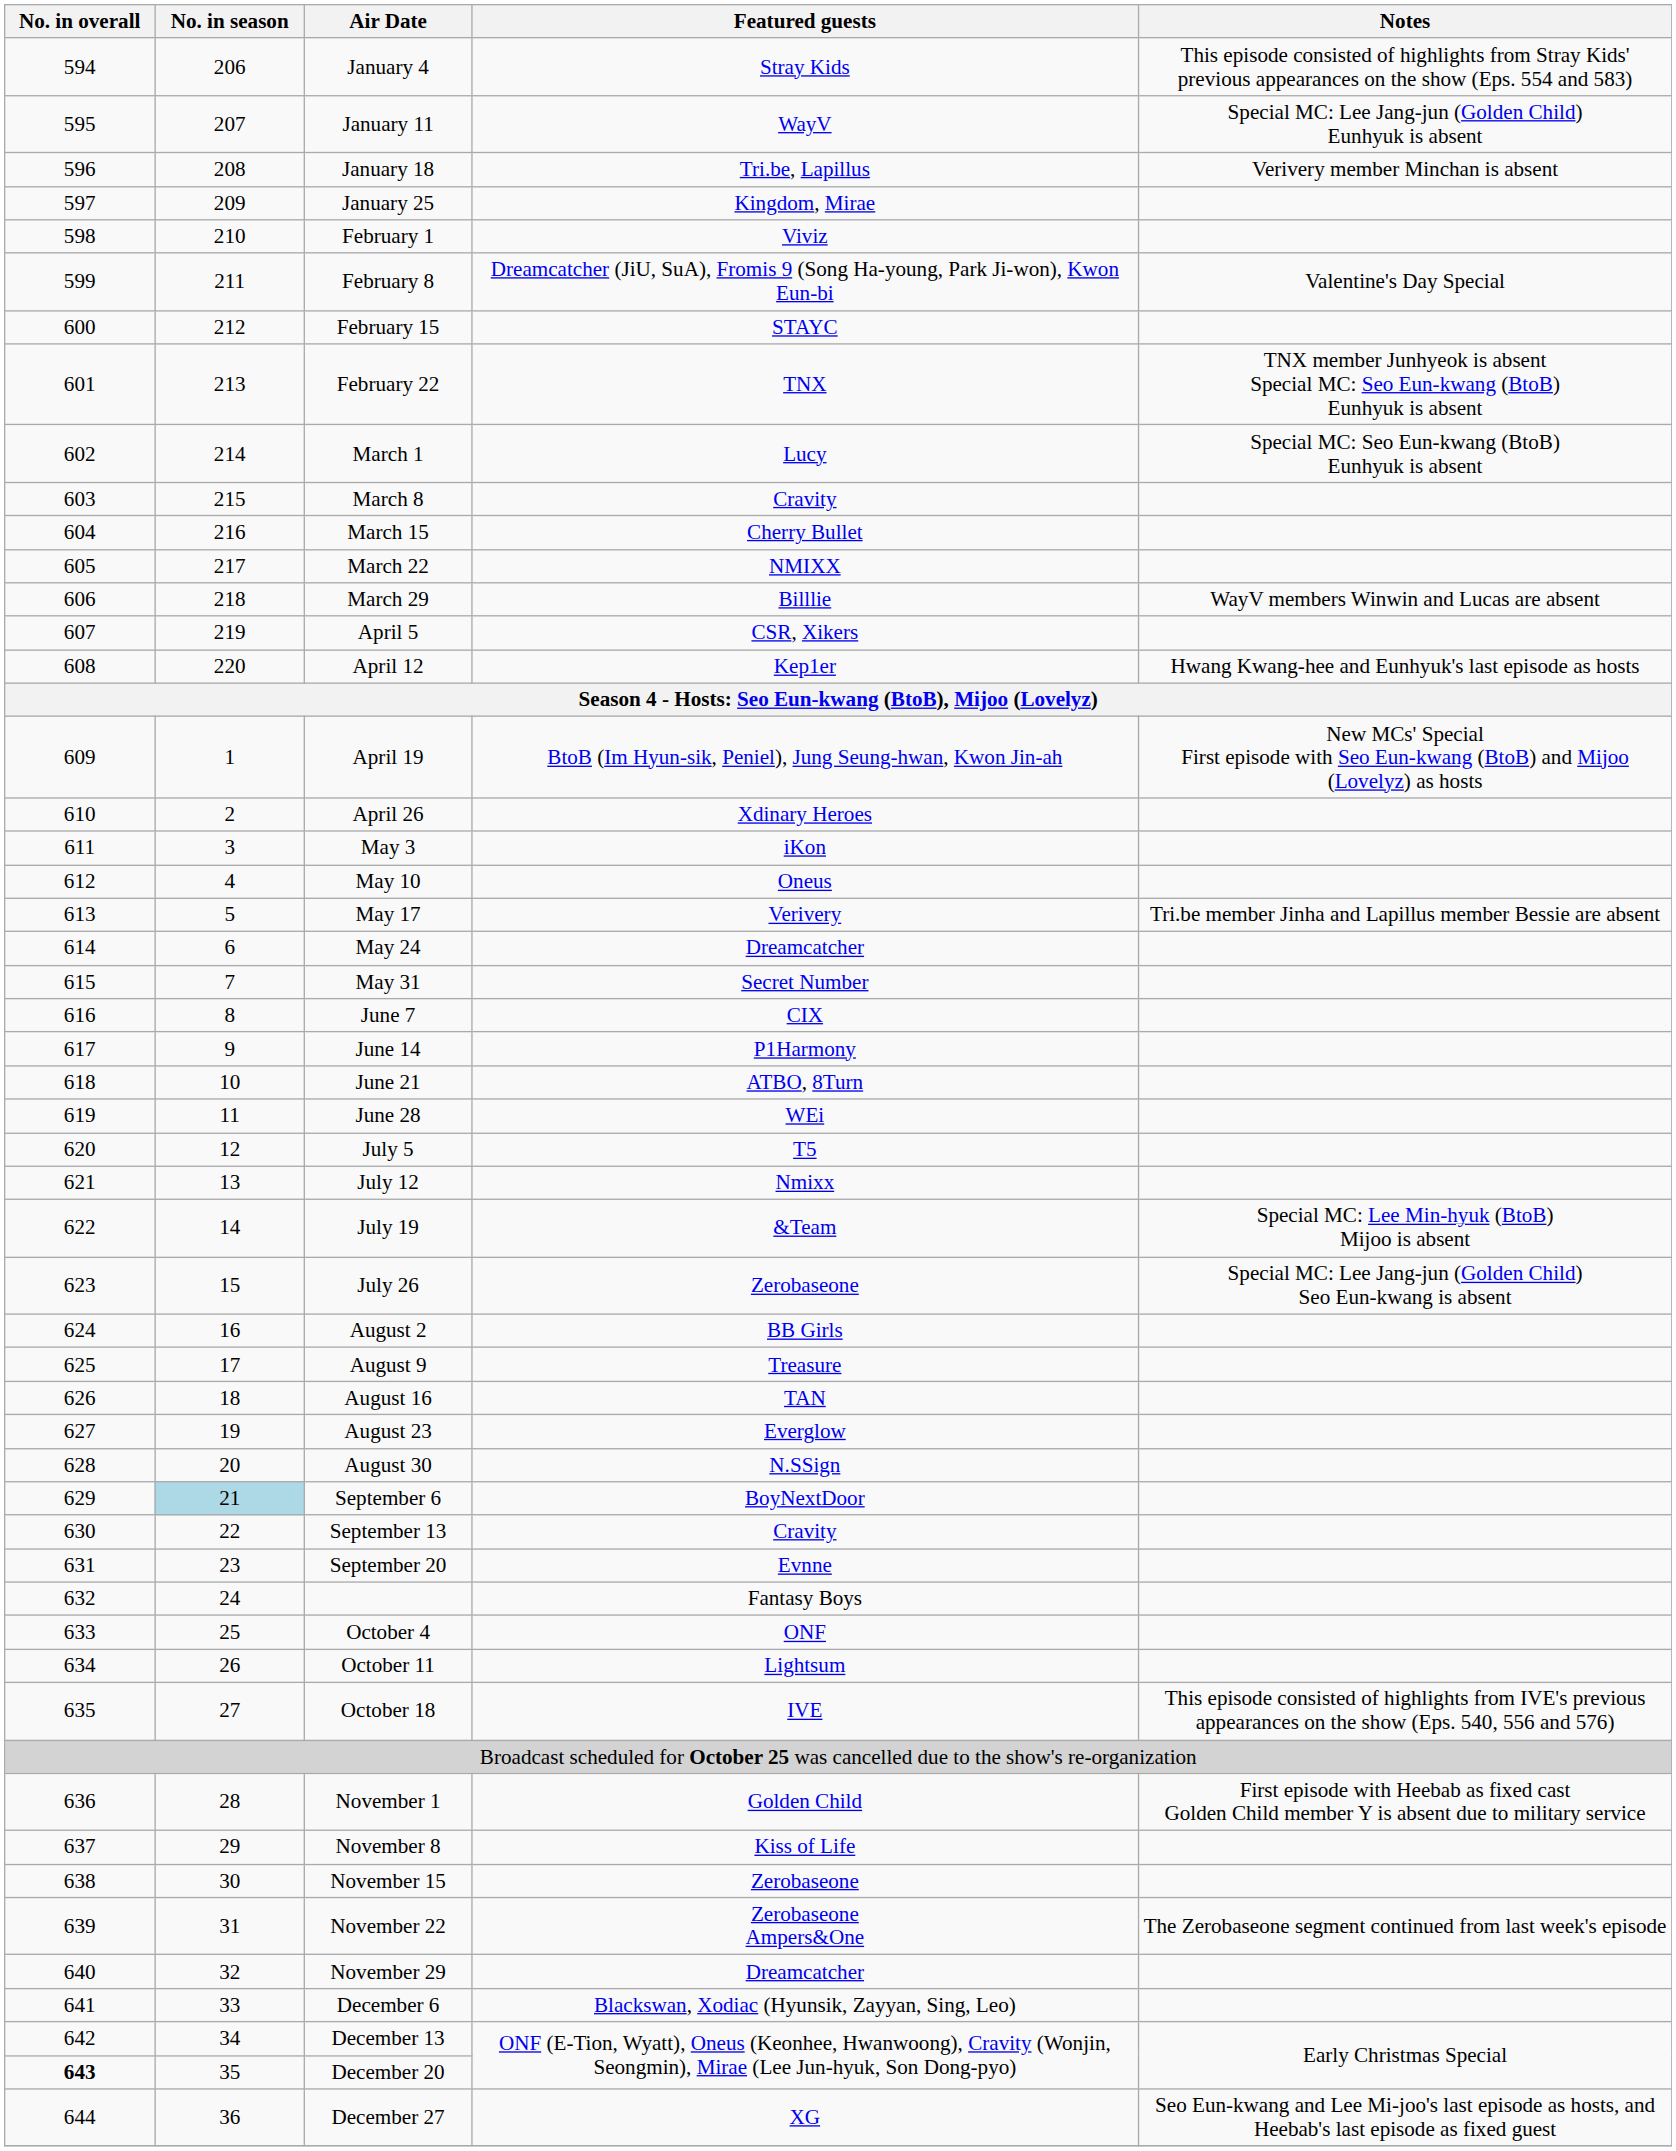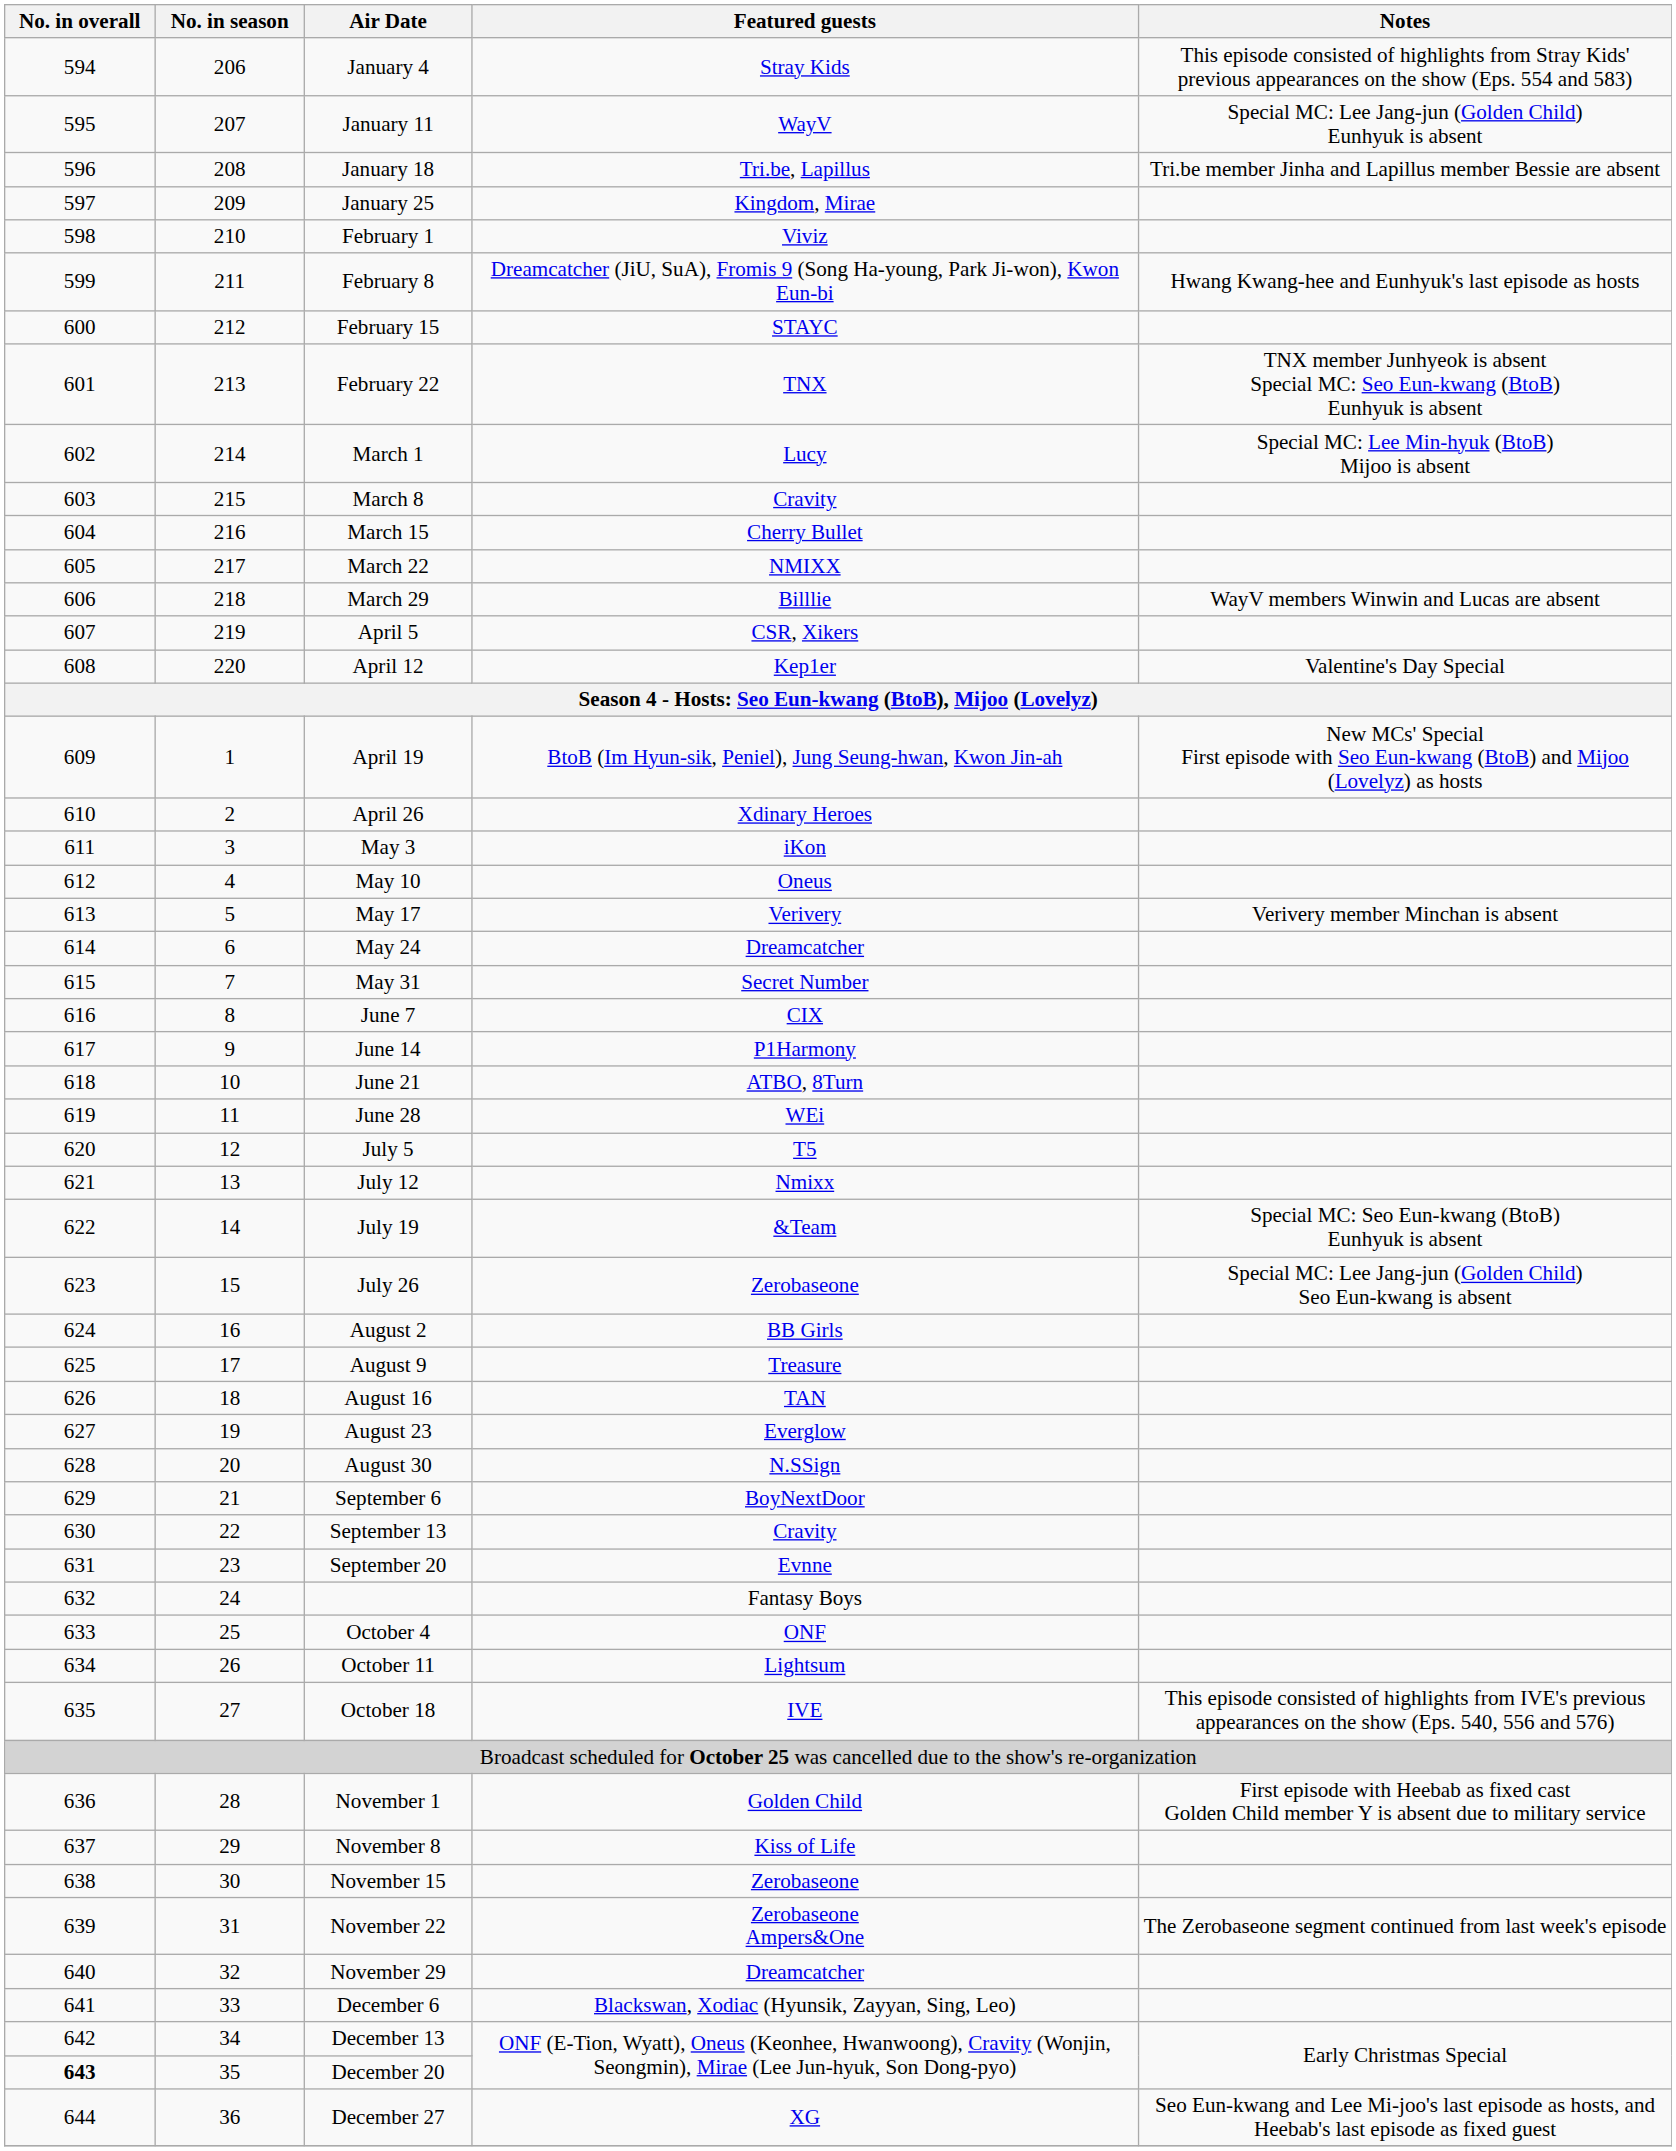(1405, 169) Verivery member Minchan is absent -> (1405, 169) Tri.be member Jinha and Lapillus member Bessie are absent
(1405, 281) Valentine's Day Special -> (1405, 281) Hwang Kwang-hee and Eunhyuk's last episode as hosts
(1405, 453) Special MC: Seo Eun-kwang (BtoB) Eunhyuk is absent -> (1405, 453) Special MC: Lee Min-hyuk (BtoB) Mijoo is absent
(1405, 666) Hwang Kwang-hee and Eunhyuk's last episode as hosts -> (1405, 666) Valentine's Day Special
(1405, 914) Tri.be member Jinha and Lapillus member Bessie are absent -> (1405, 914) Verivery member Minchan is absent
(1405, 1228) Special MC: Lee Min-hyuk (BtoB) Mijoo is absent -> (1405, 1228) Special MC: Seo Eun-kwang (BtoB) Eunhyuk is absent
(230, 1498) lightblue background -> (230, 1498) no background
